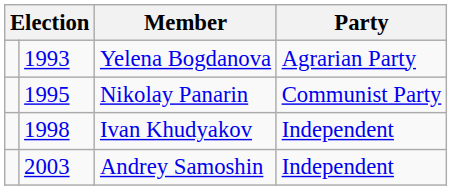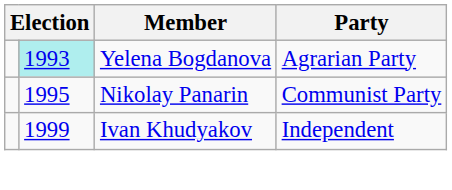(47, 58) no background -> (47, 58) paleturquoise background
(47, 130) 1998 -> (47, 130) 1999
- row: (182, 166)
